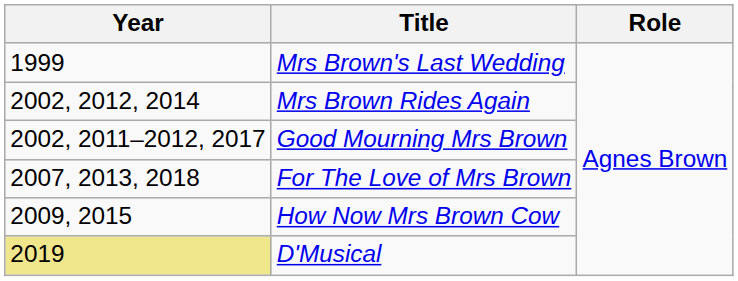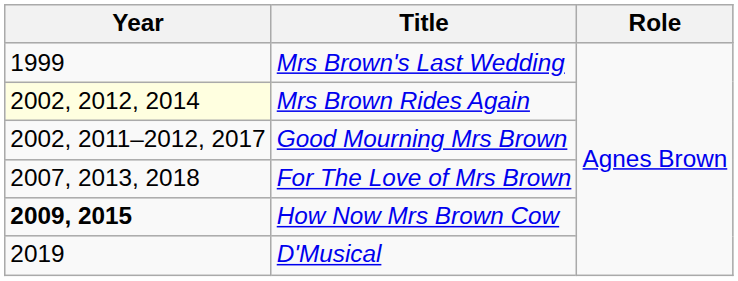(105, 100) no background -> (105, 100) lightyellow background
(71, 216) normal -> (71, 216) bold
(37, 255) khaki background -> (37, 255) no background
